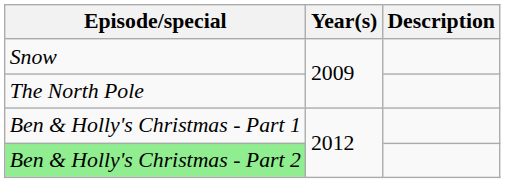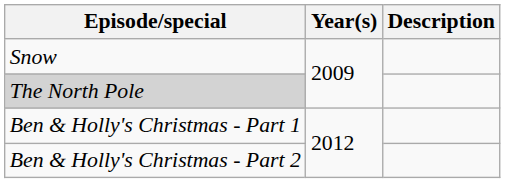(77, 90) no background -> (77, 90) lightgrey background
(155, 159) lightgreen background -> (155, 159) no background
